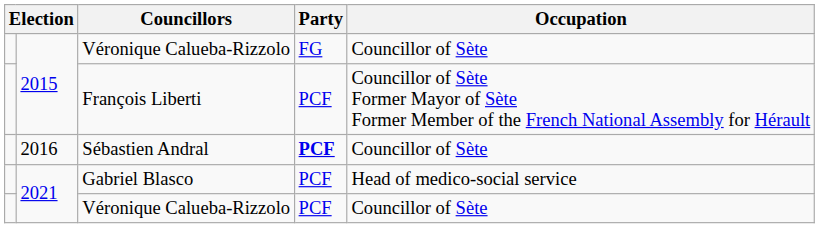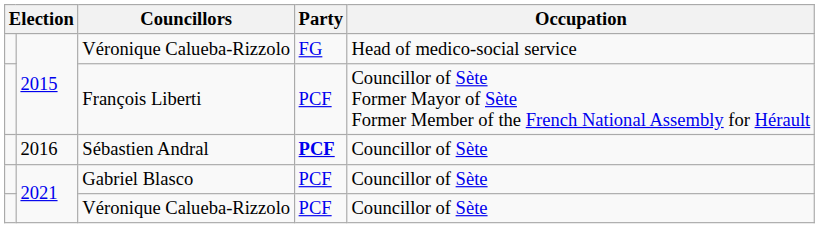(420, 48) Councillor of Sète -> (464, 48) Head of medico-social service
(464, 178) Head of medico-social service -> (420, 178) Councillor of Sète
